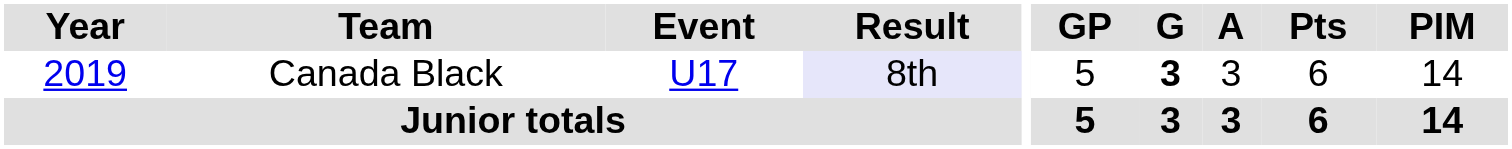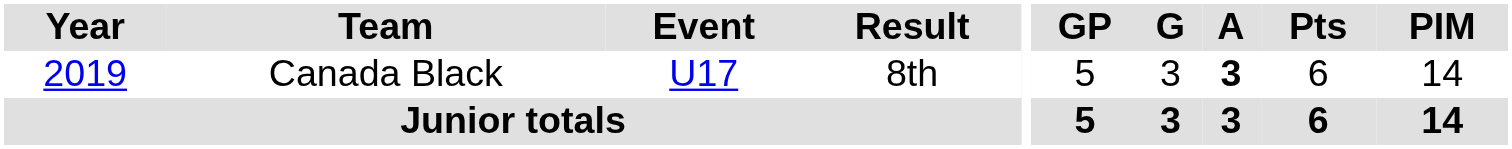(912, 73) lavender background -> (912, 73) no background
(1170, 73) bold -> (1170, 73) normal
(1231, 73) normal -> (1231, 73) bold
